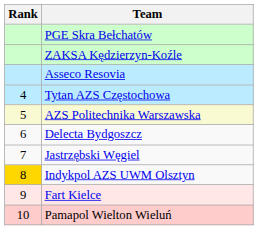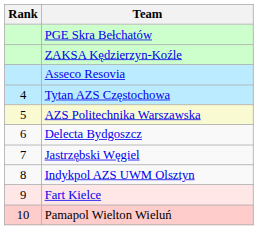(23, 174) gold background -> (23, 174) no background
